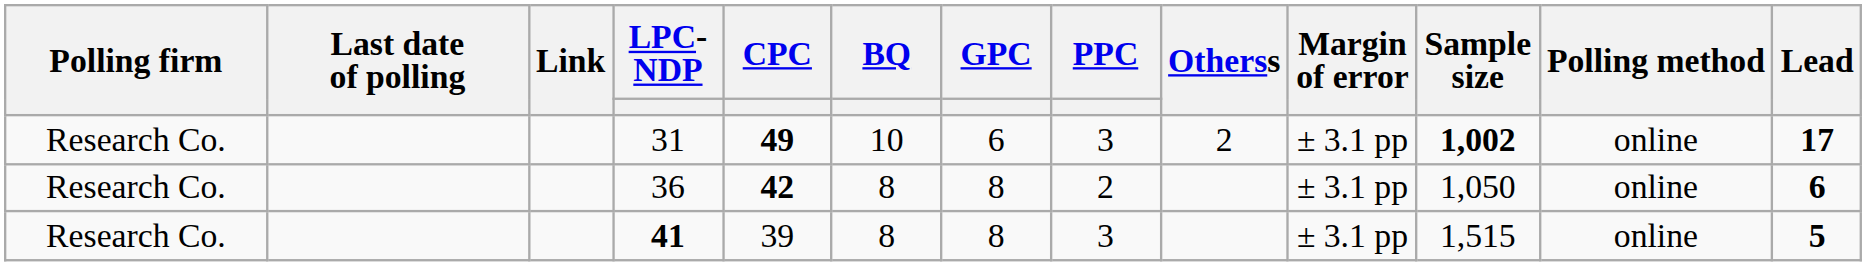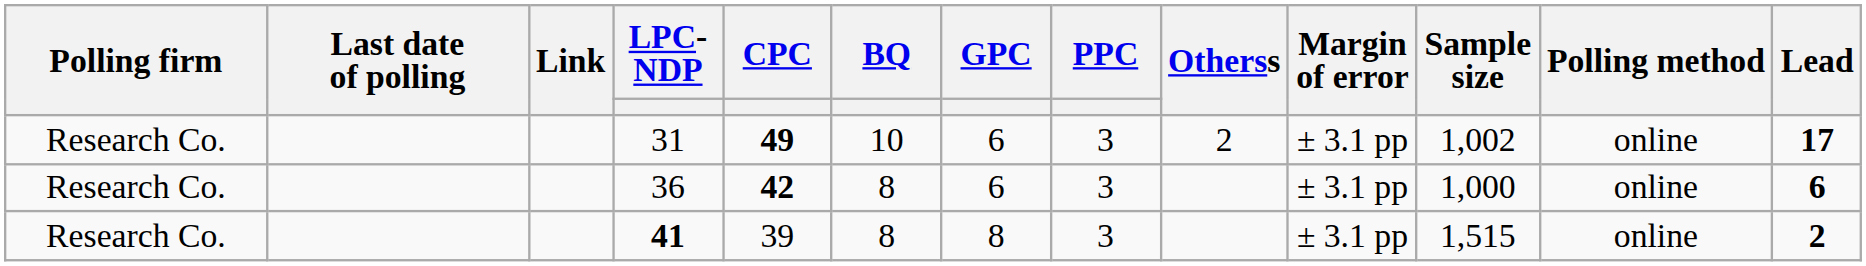(1478, 139) bold -> (1478, 139) normal
(996, 188) 8 -> (996, 188) 6
(1106, 188) 2 -> (1106, 188) 3
(1478, 188) 1,050 -> (1478, 188) 1,000
(1817, 236) 5 -> (1817, 236) 2
